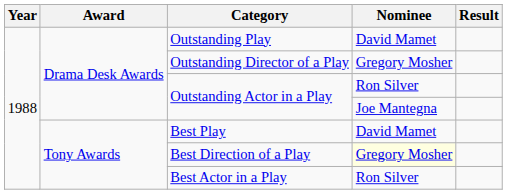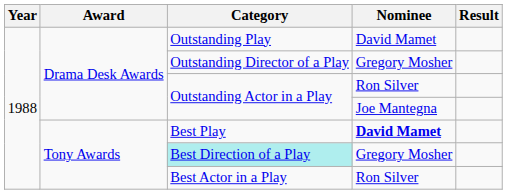(396, 131) normal -> (398, 131) bold
(240, 154) no background -> (240, 154) paleturquoise background
(404, 154) lightyellow background -> (404, 154) no background
